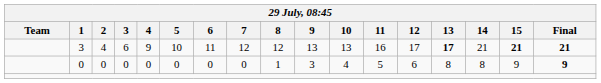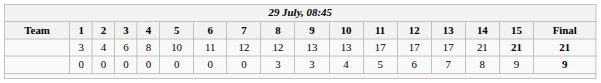(148, 47) 9 -> (148, 47) 8
(380, 47) 16 -> (380, 47) 17
(448, 47) bold -> (448, 47) normal
(278, 64) 1 -> (278, 64) 3
(448, 64) 8 -> (448, 64) 7
